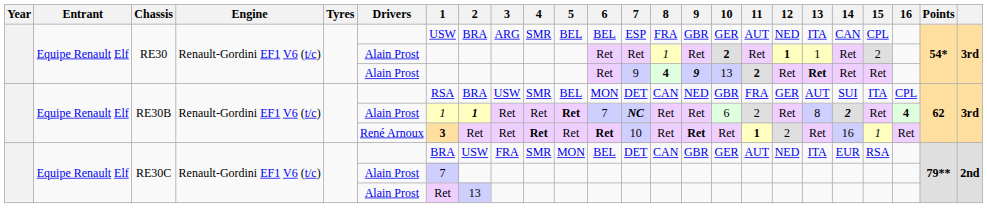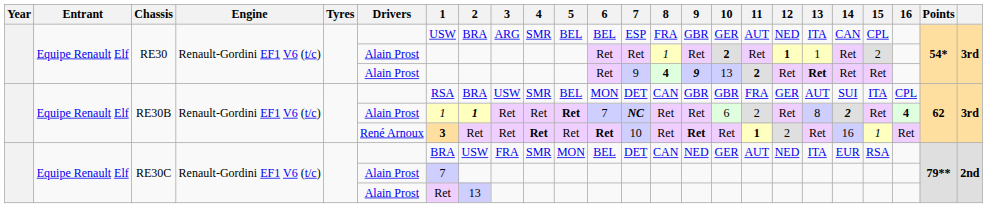(696, 93) NED -> (696, 93) GBR
(696, 153) GBR -> (696, 153) NED
